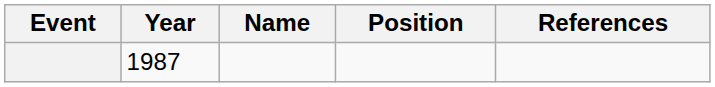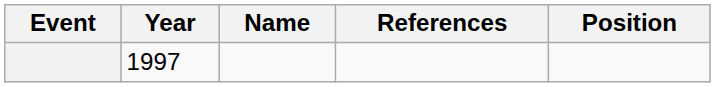columns swapped: (416, 23) <-> (603, 23)
(153, 61) 1987 -> (153, 61) 1997
